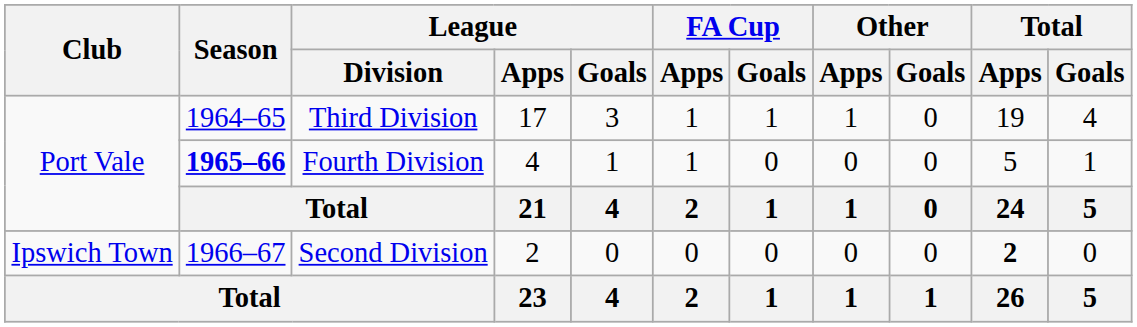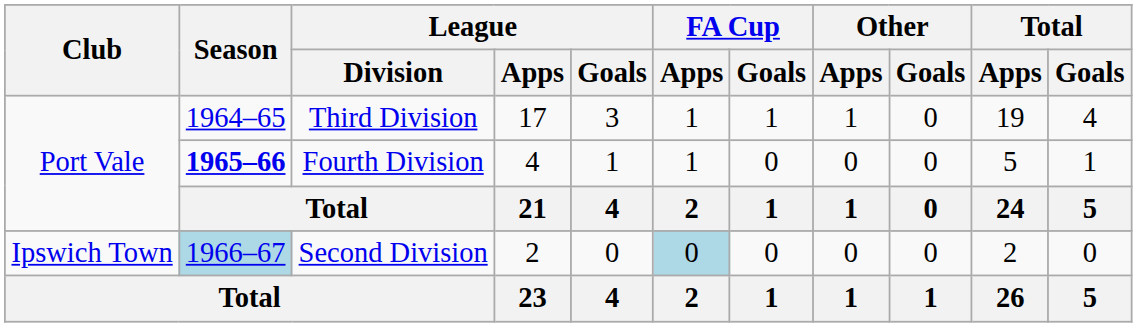(236, 252) no background -> (236, 252) lightblue background
(692, 252) no background -> (692, 252) lightblue background
(1010, 252) bold -> (1010, 252) normal
